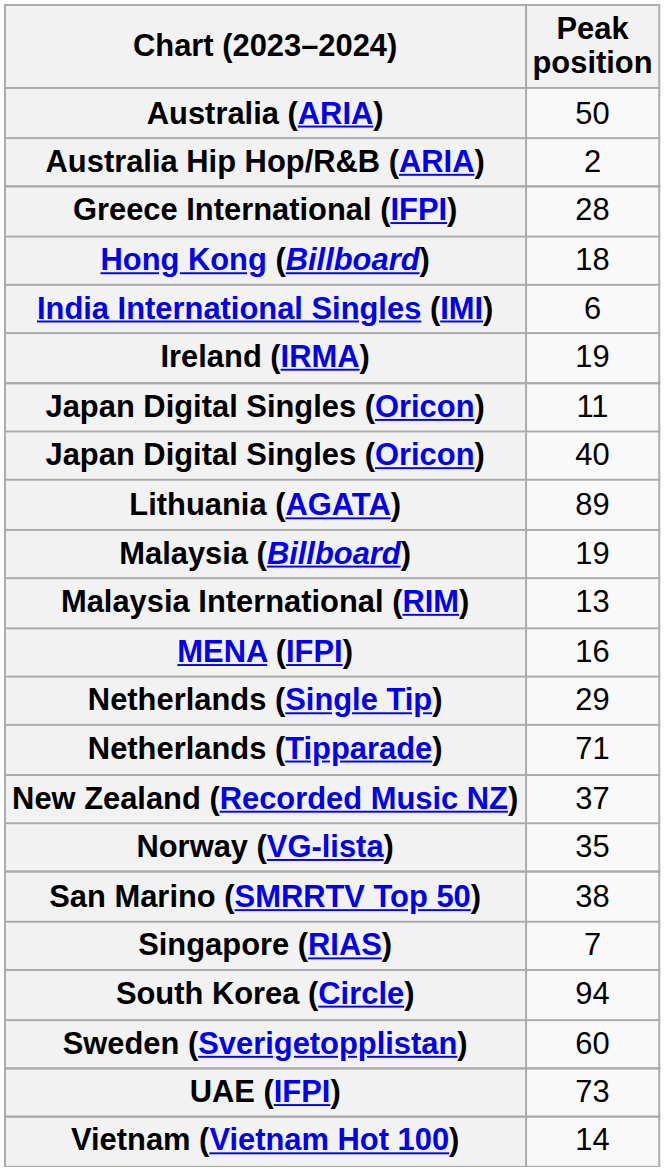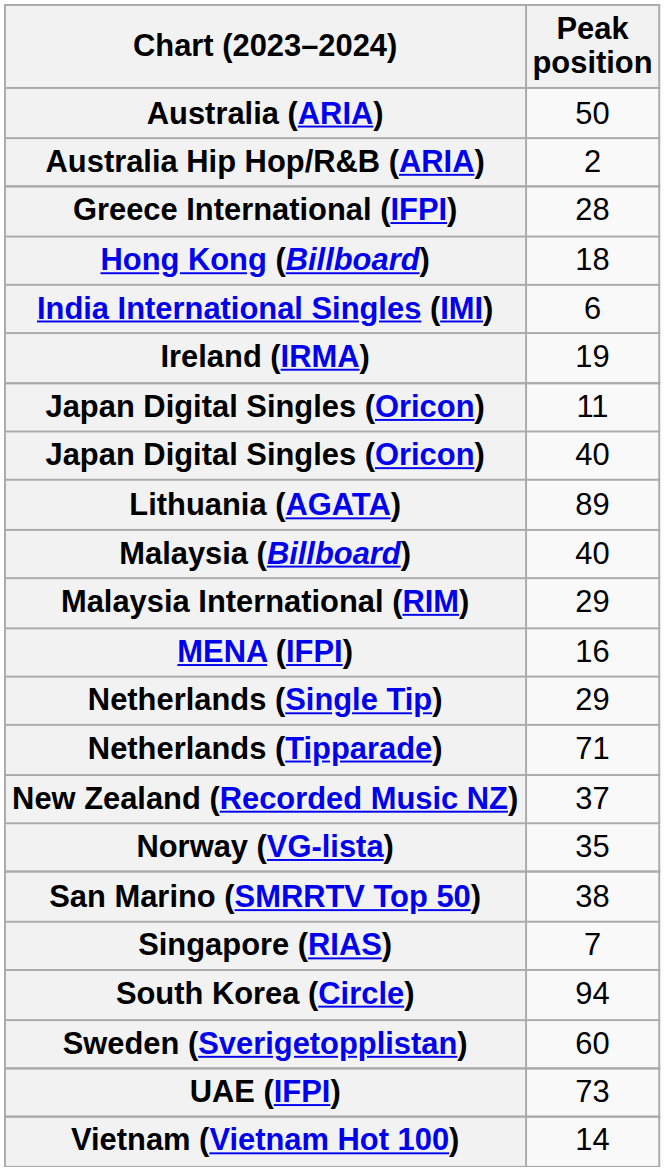(593, 553) 19 -> (593, 553) 40
(593, 602) 13 -> (593, 602) 29
